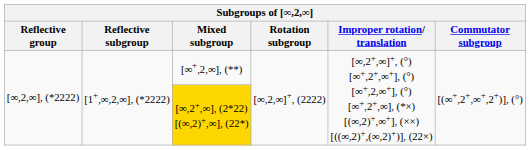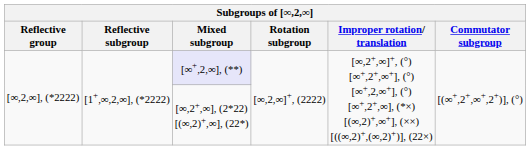(212, 67) no background -> (212, 67) lavender background
(212, 115) gold background -> (212, 115) no background
